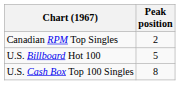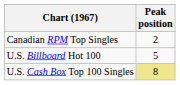(155, 71) no background -> (155, 71) khaki background
